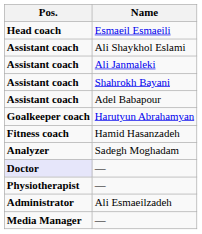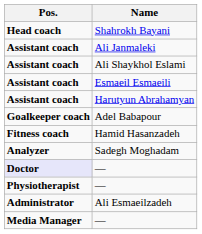(133, 30) Esmaeil Esmaeili -> (132, 30) Shahrokh Bayani
(140, 47) Ali Shaykhol Eslami -> (125, 47) Ali Janmaleki
(125, 64) Ali Janmaleki -> (140, 64) Ali Shaykhol Eslami
(132, 82) Shahrokh Bayani -> (133, 82) Esmaeil Esmaeili
(128, 99) Adel Babapour -> (144, 99) Harutyun Abrahamyan
(144, 116) Harutyun Abrahamyan -> (128, 116) Adel Babapour
